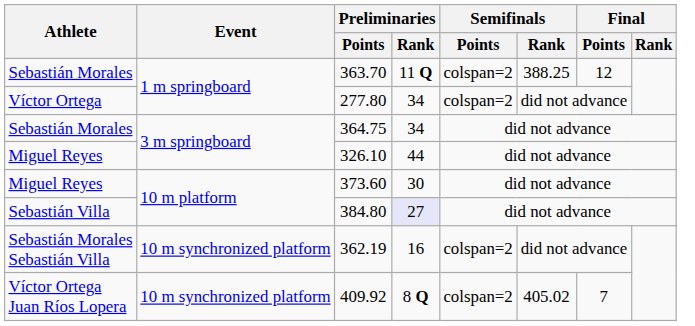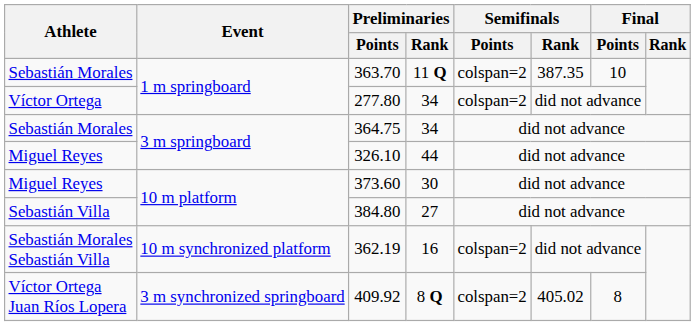(546, 72) 388.25 -> (560, 72) 387.35
(604, 72) 12 -> (618, 72) 10
(416, 211) lavender background -> (430, 211) no background
(235, 297) 10 m synchronized platform -> (243, 297) 3 m synchronized springboard
(604, 297) 7 -> (618, 297) 8
